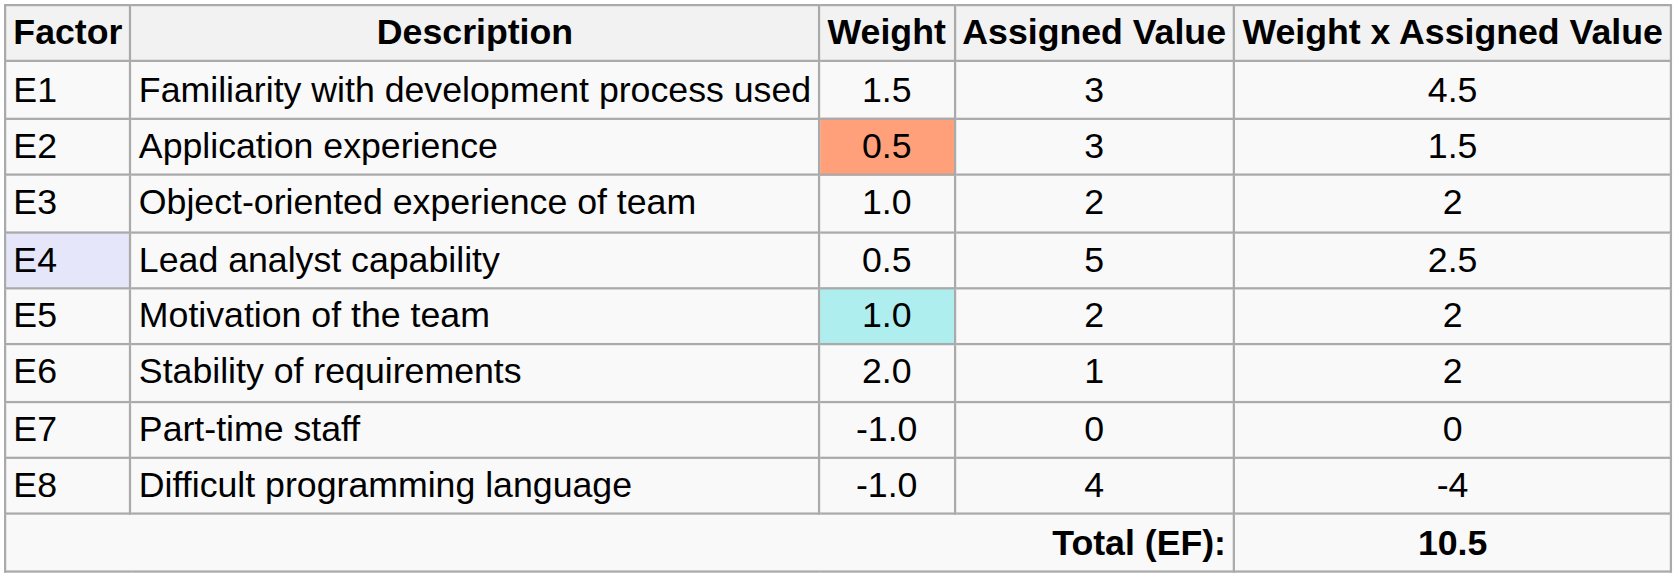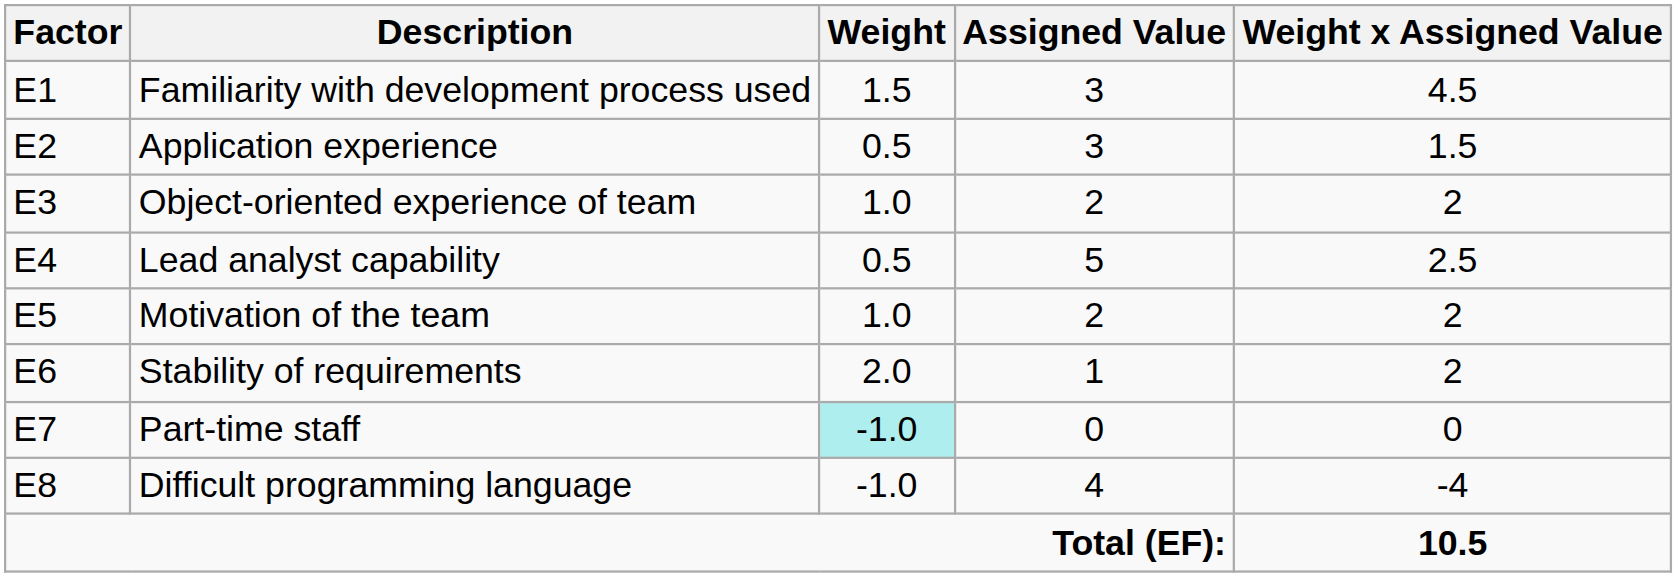(887, 145) lightsalmon background -> (887, 145) no background
(35, 259) lavender background -> (35, 259) no background
(887, 315) paleturquoise background -> (887, 315) no background
(887, 428) no background -> (887, 428) paleturquoise background
